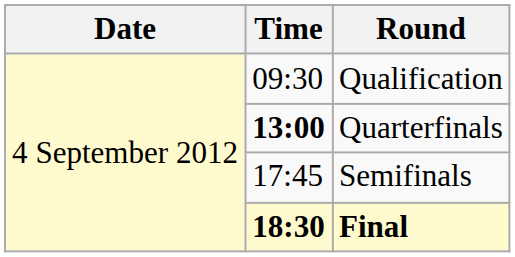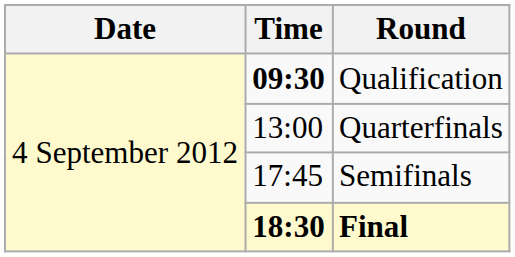(288, 78) normal -> (288, 78) bold
(288, 127) bold -> (288, 127) normal
